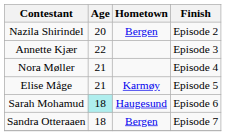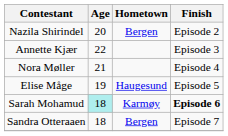(100, 85) 21 -> (100, 85) 19
(141, 85) Karmøy -> (141, 85) Haugesund
(141, 103) Haugesund -> (141, 103) Karmøy
(196, 103) normal -> (197, 103) bold
